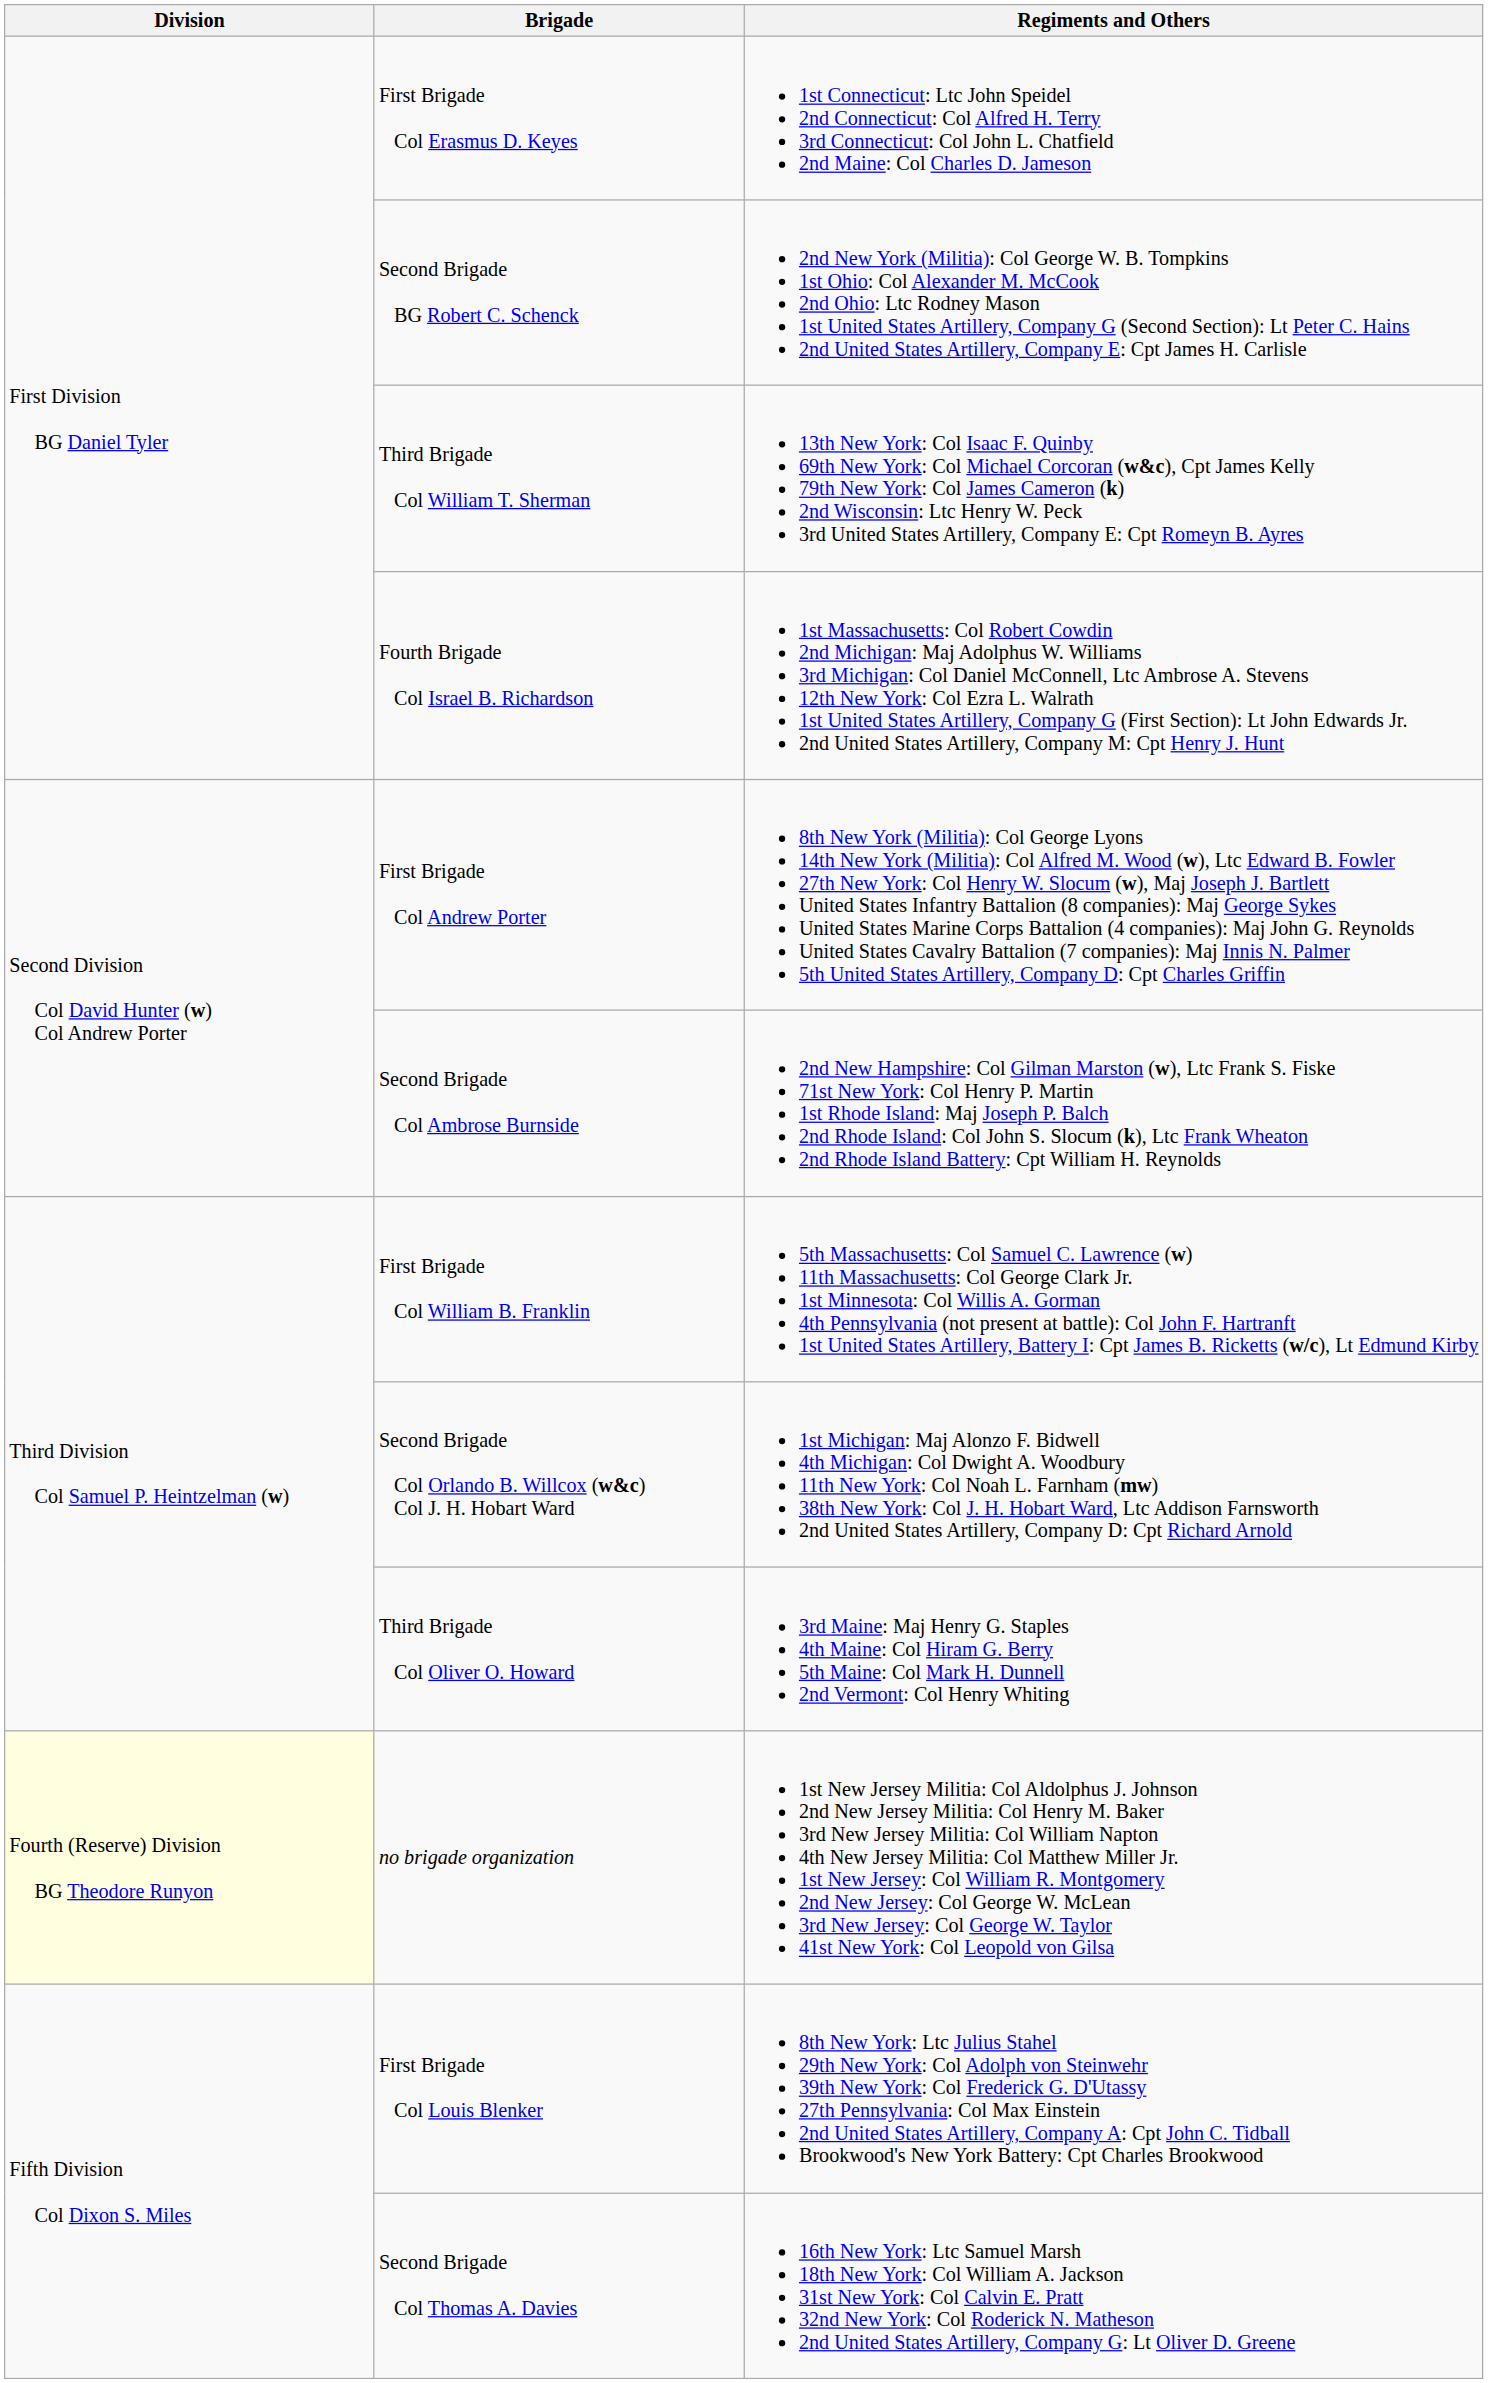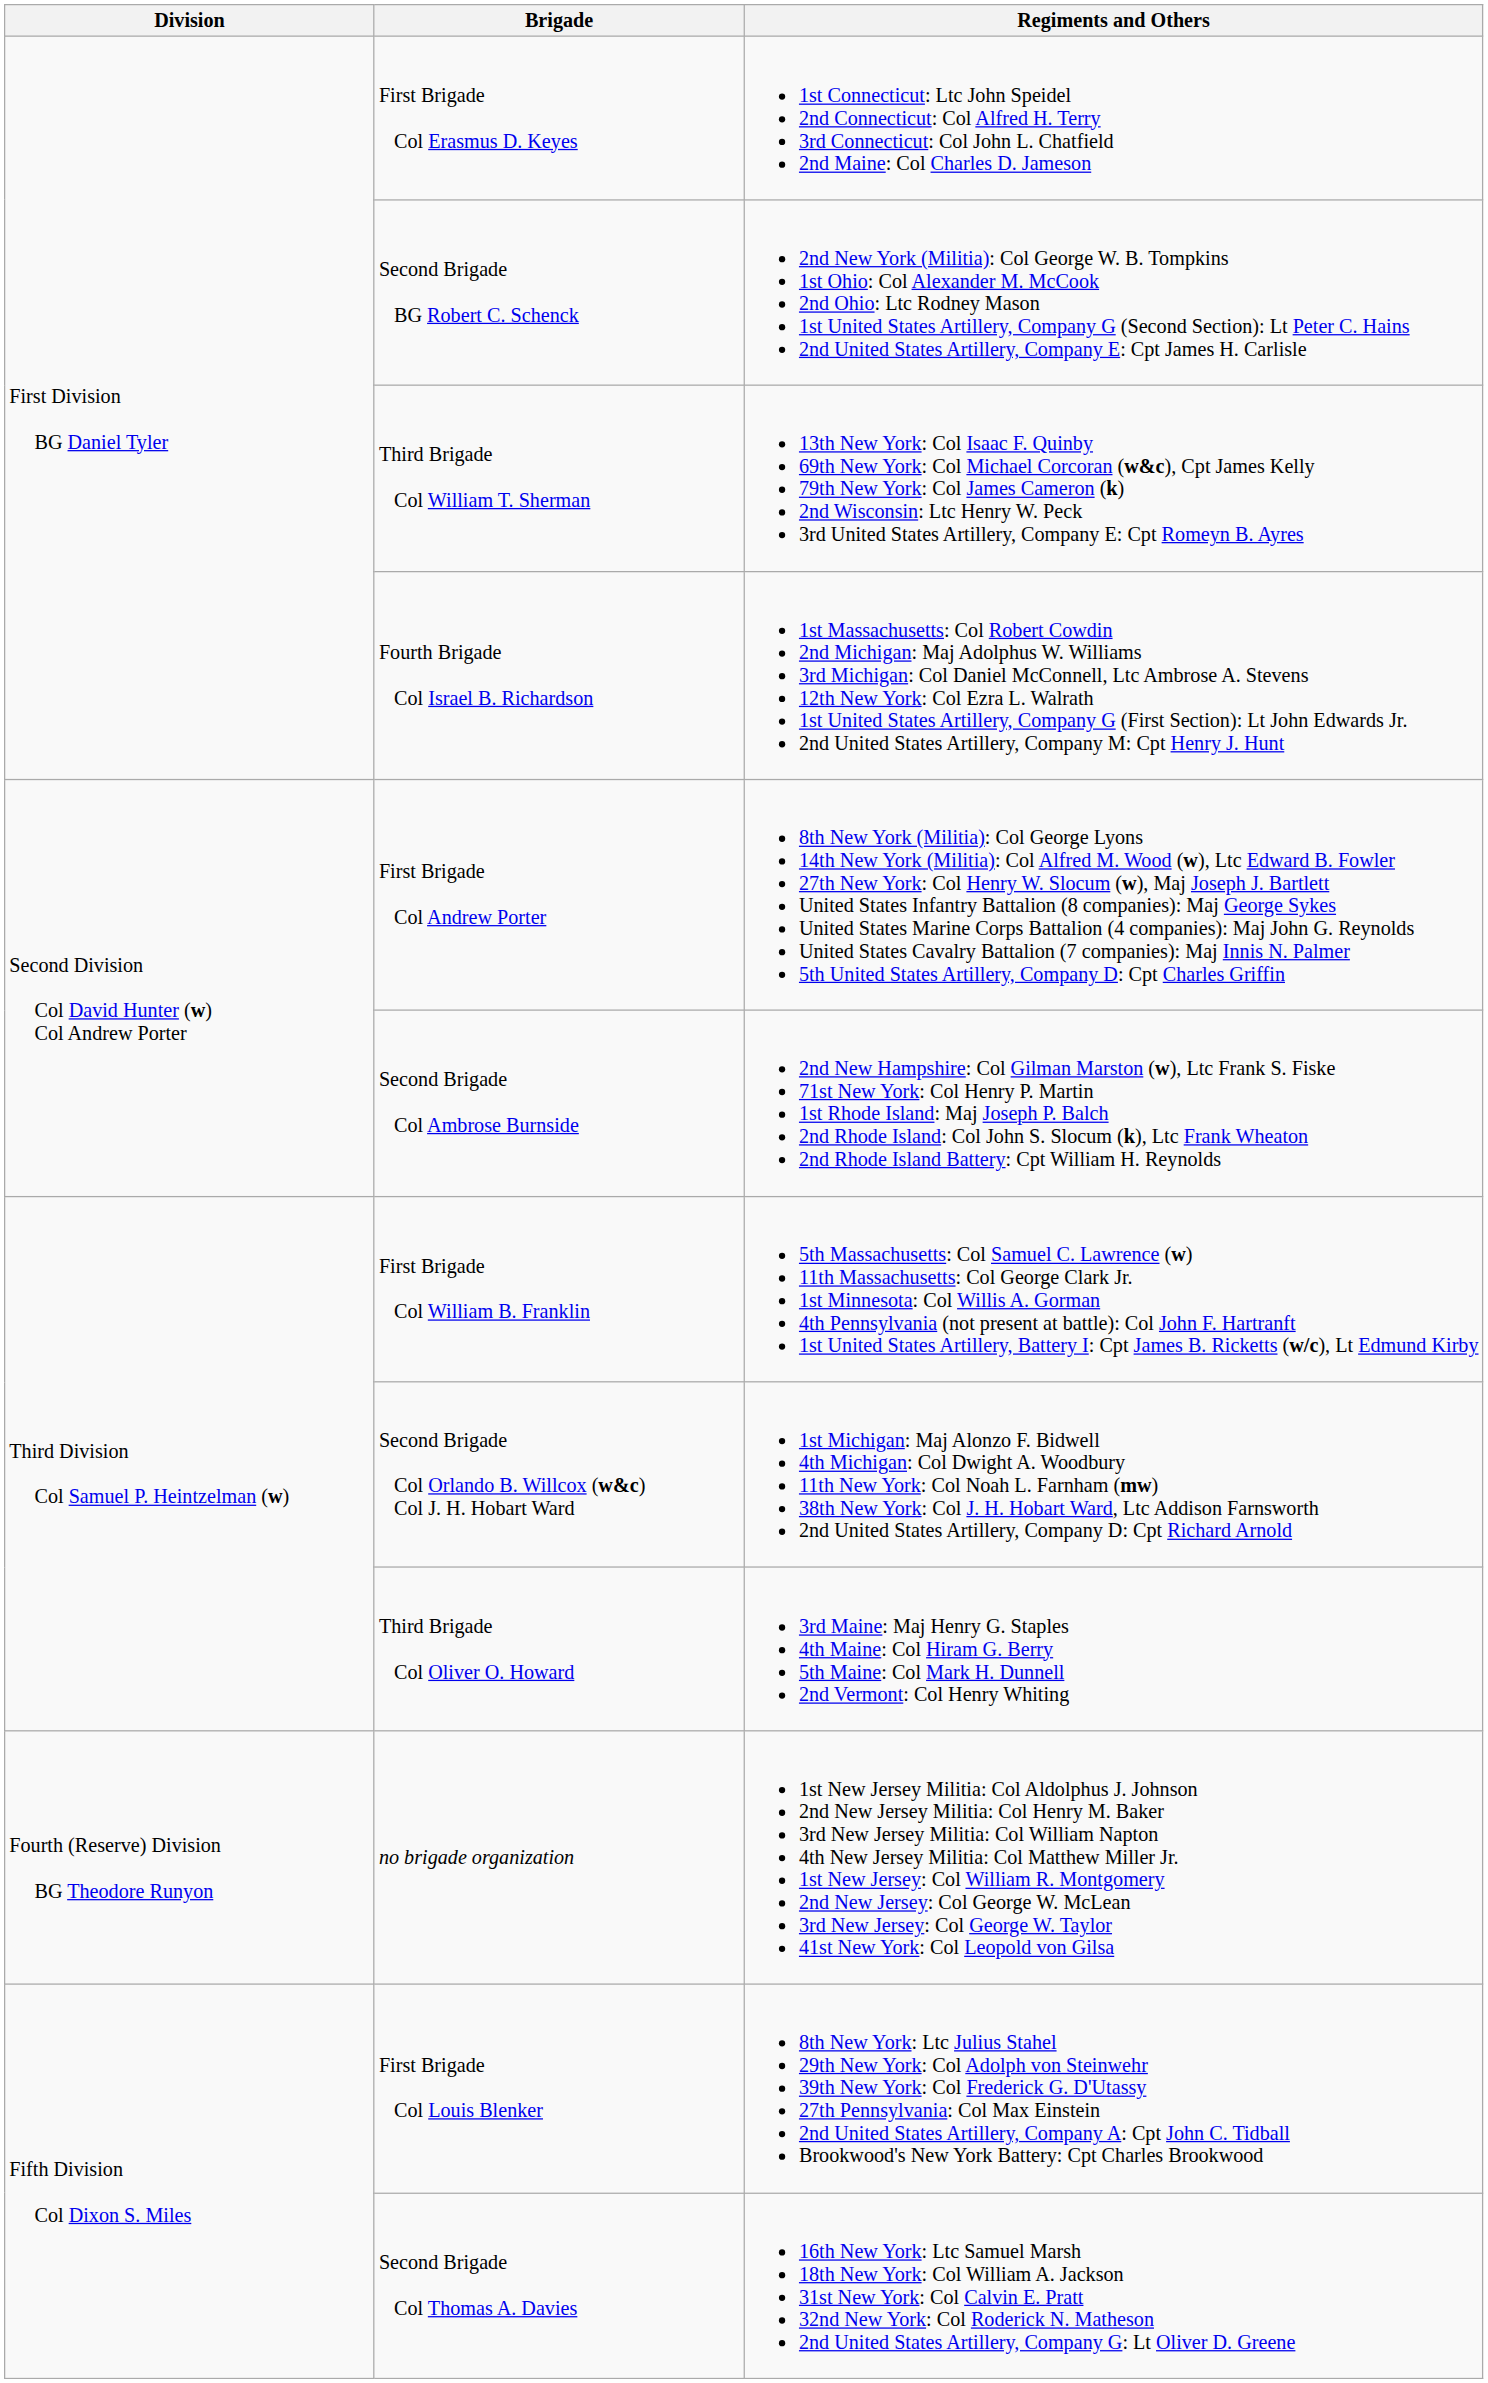(115, 1868) lightyellow background -> (115, 1868) no background
